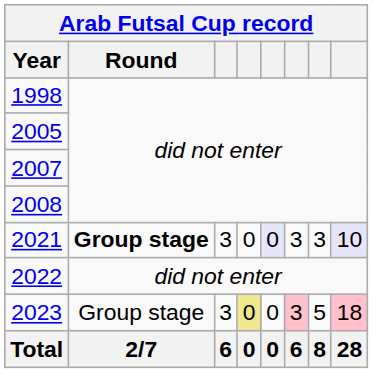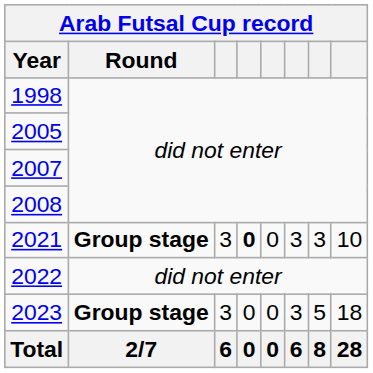(249, 240) normal -> (249, 240) bold
(273, 240) lavender background -> (273, 240) no background
(349, 240) lavender background -> (349, 240) no background
(141, 313) normal -> (141, 313) bold
(249, 313) khaki background -> (249, 313) no background
(296, 313) pink background -> (296, 313) no background
(349, 313) pink background -> (349, 313) no background
